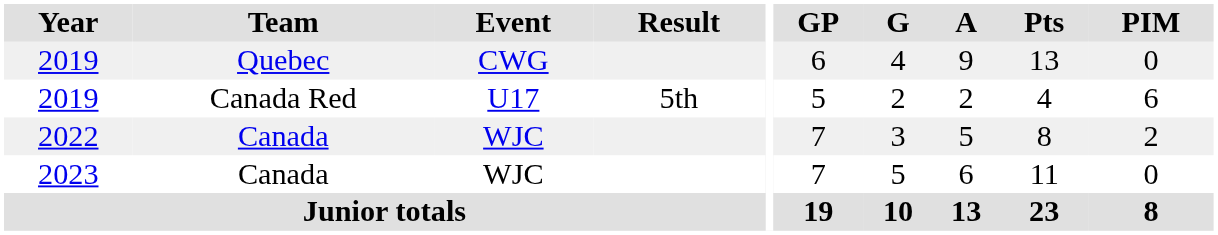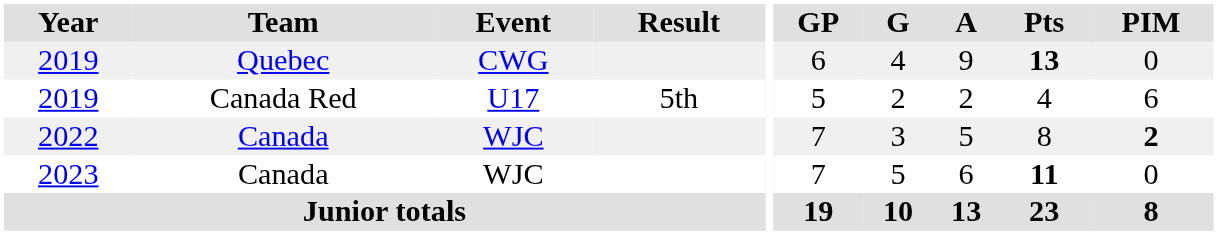(1044, 60) normal -> (1044, 60) bold
(1151, 135) normal -> (1151, 135) bold
(1044, 173) normal -> (1044, 173) bold
